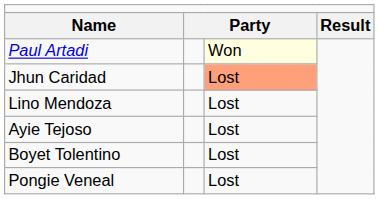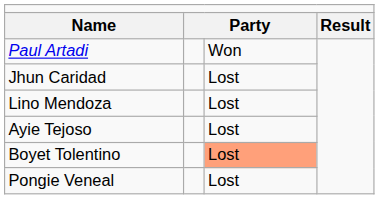(225, 52) lightyellow background -> (225, 52) no background
(224, 77) lightsalmon background -> (224, 77) no background
(224, 155) no background -> (224, 155) lightsalmon background
